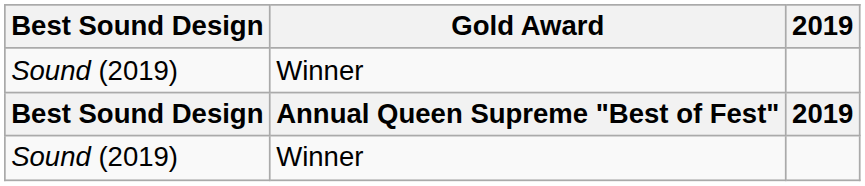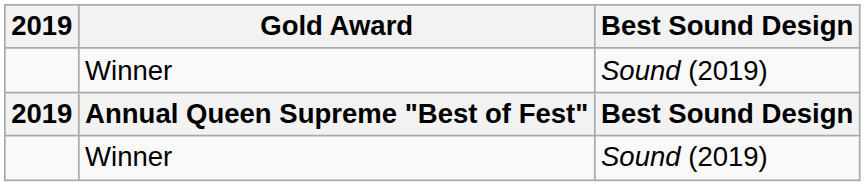columns swapped: (823, 26) <-> (137, 26)
